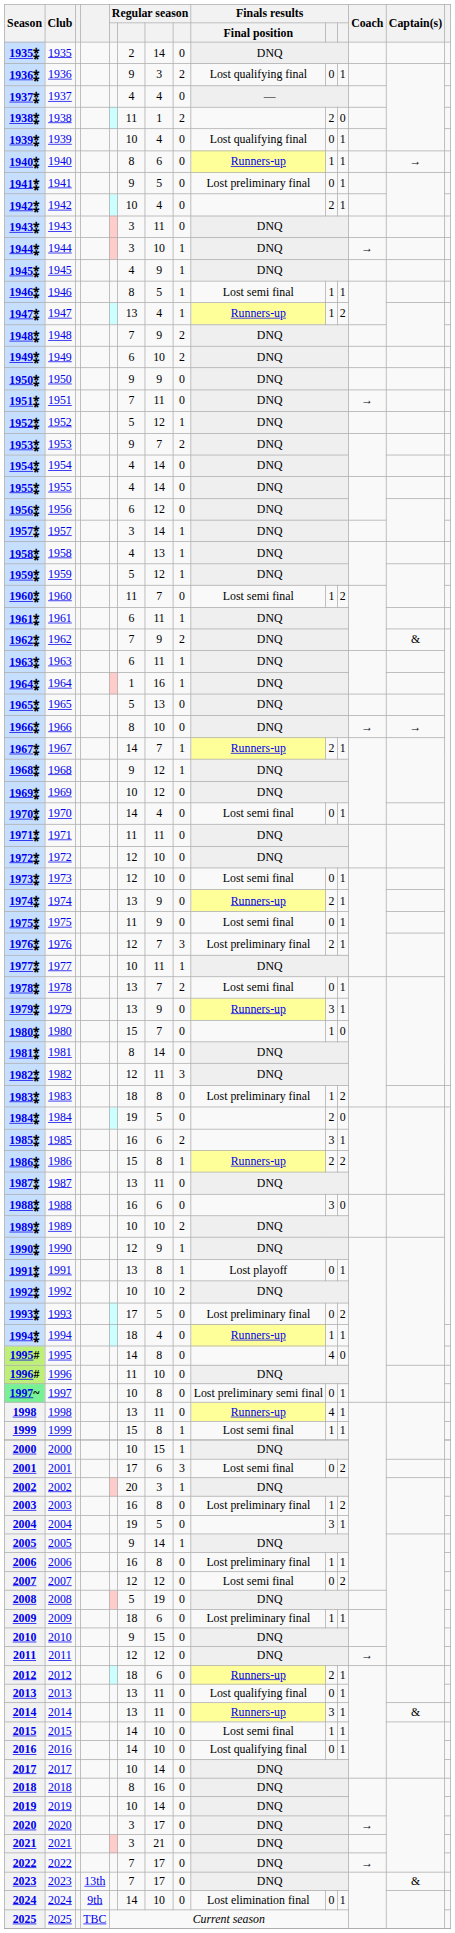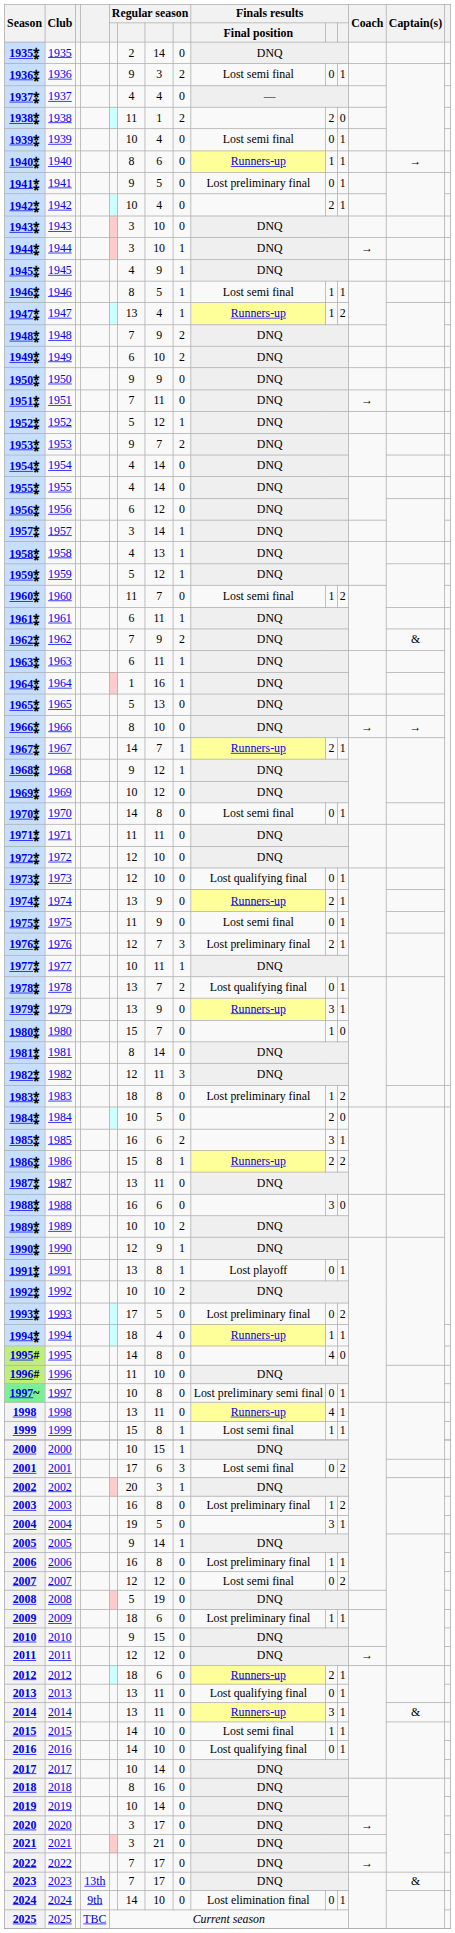(258, 74) Lost qualifying final -> (258, 74) Lost semi final
(258, 139) Lost qualifying final -> (258, 139) Lost semi final
(159, 226) 11 -> (159, 226) 10
(159, 813) 4 -> (159, 813) 8
(258, 878) Lost semi final -> (258, 878) Lost qualifying final
(258, 987) Lost semi final -> (258, 987) Lost qualifying final
(132, 1118) 19 -> (132, 1118) 10
